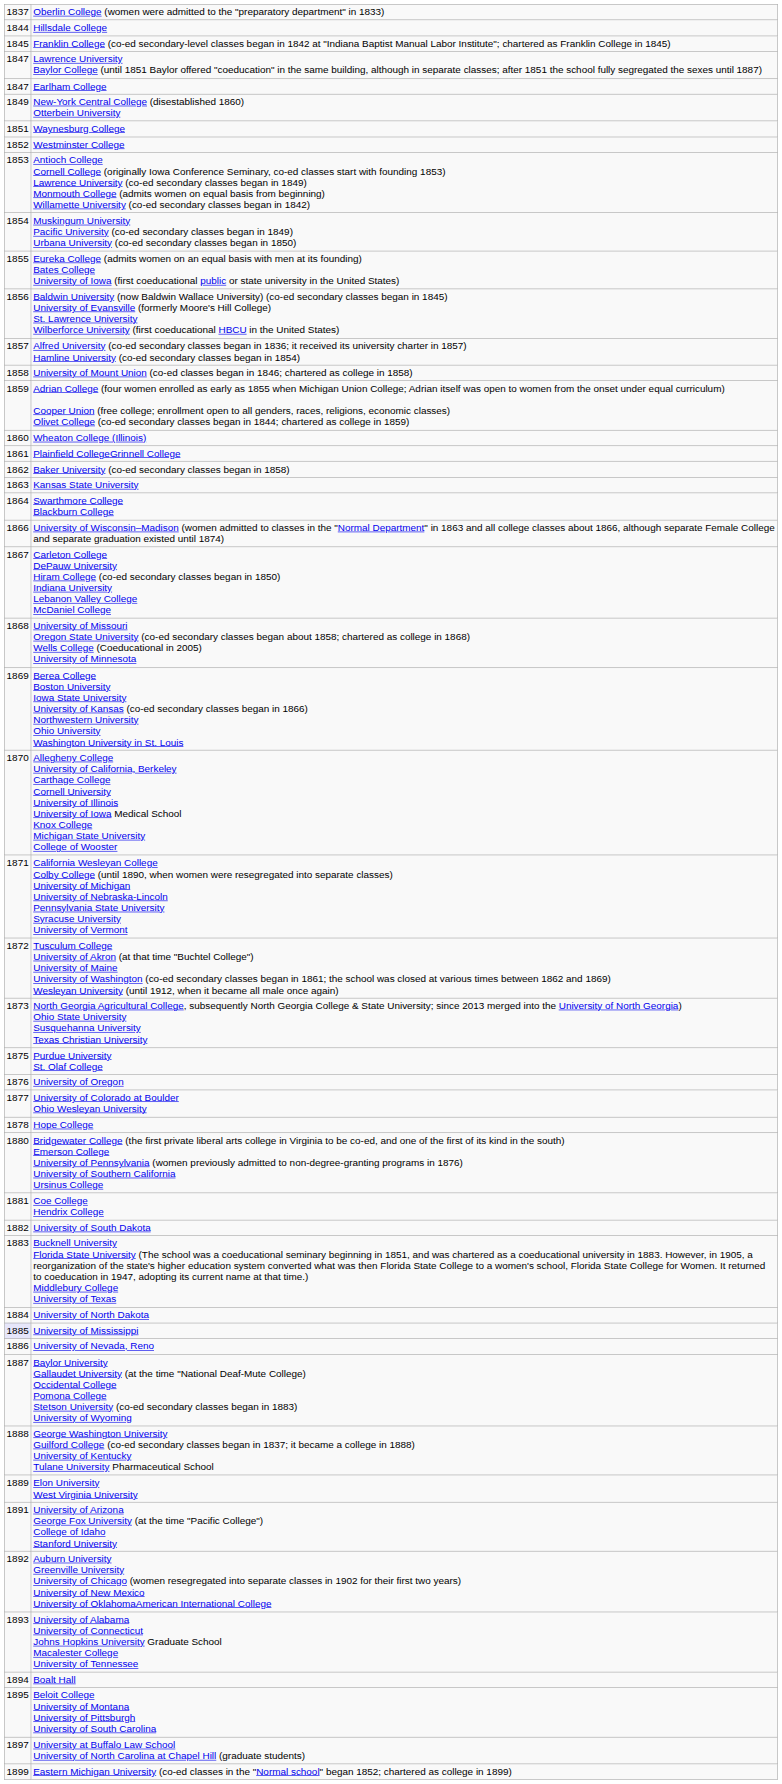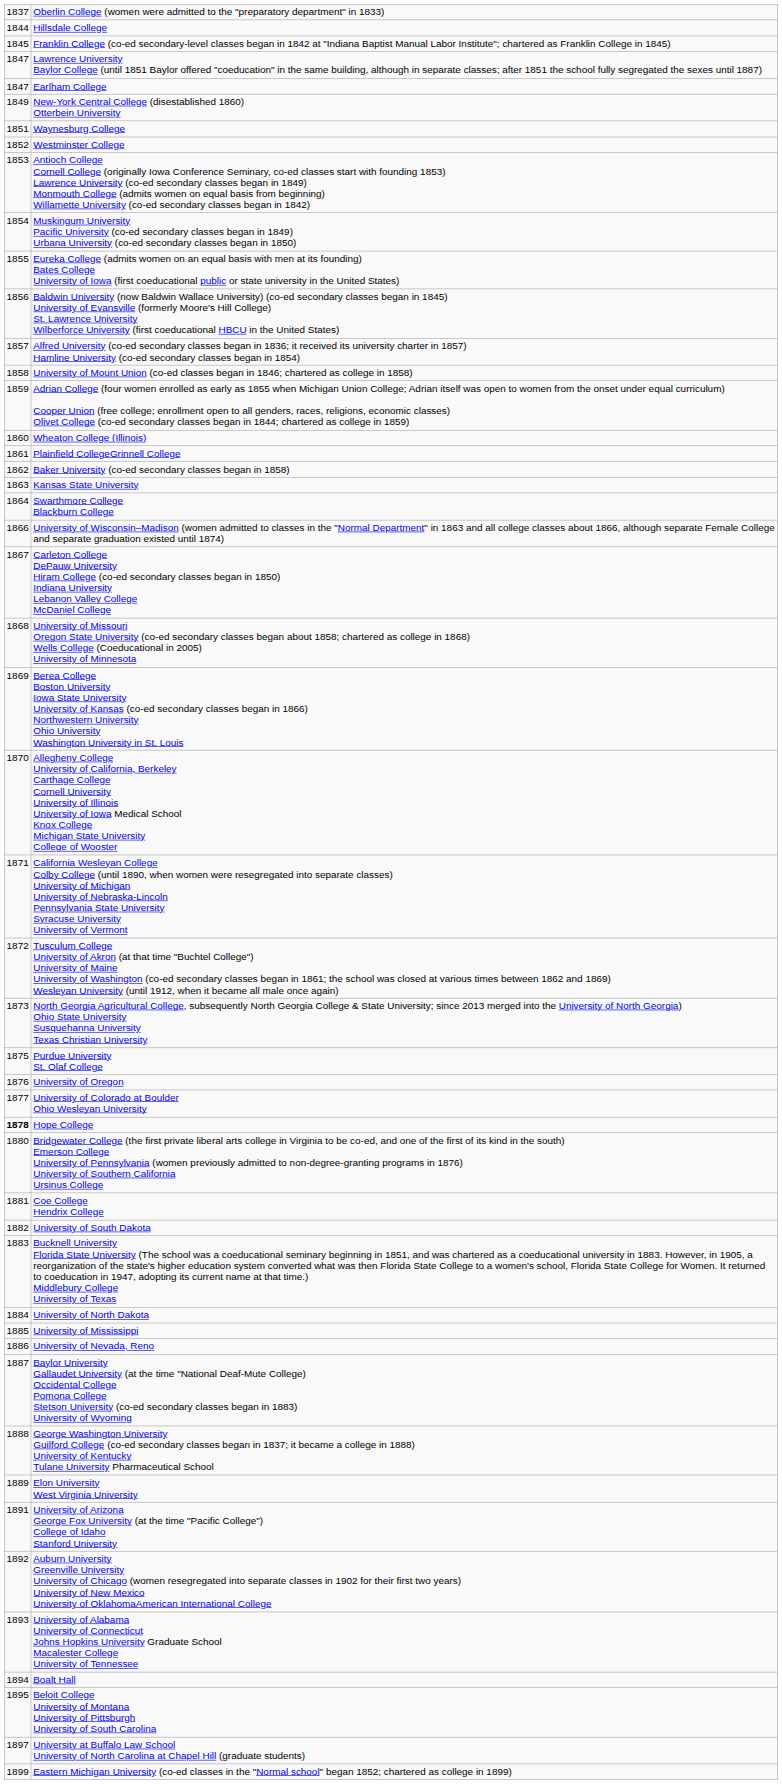(18, 1125) normal -> (18, 1125) bold
(18, 1331) lavender background -> (18, 1331) no background
